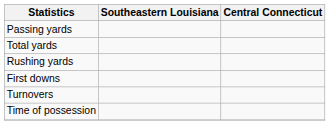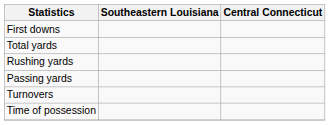rows swapped: (33, 78) <-> (39, 29)
